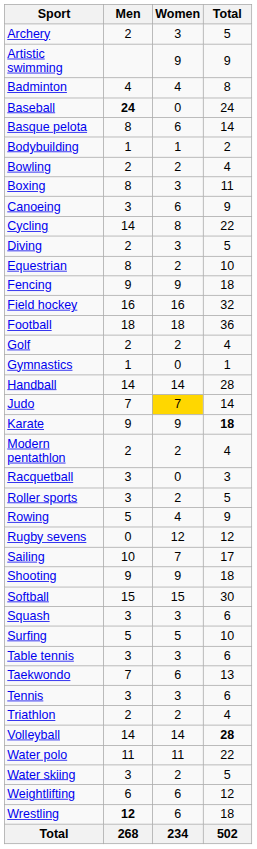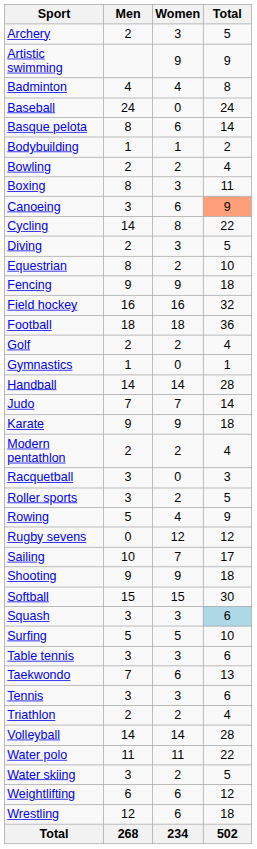(128, 107) bold -> (128, 107) normal
(227, 206) no background -> (227, 206) lightsalmon background
(178, 404) gold background -> (178, 404) no background
(227, 424) bold -> (227, 424) normal
(227, 616) no background -> (227, 616) lightblue background
(227, 735) bold -> (227, 735) normal
(128, 814) bold -> (128, 814) normal
